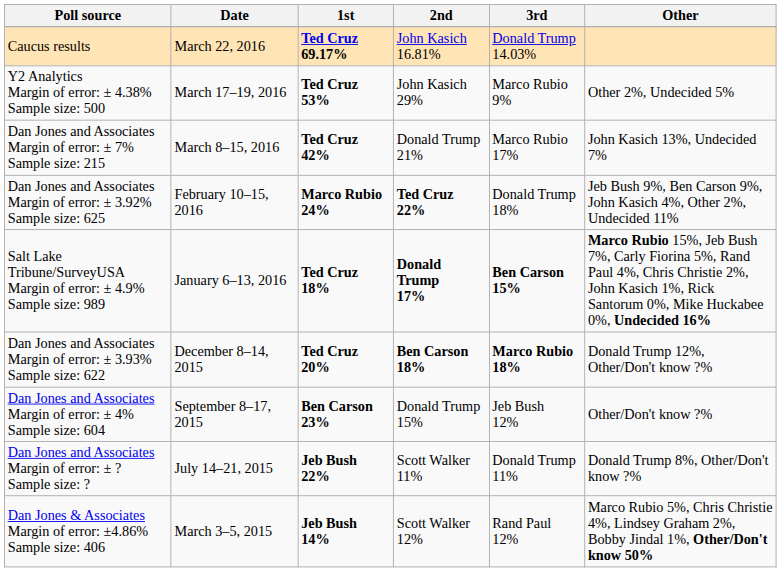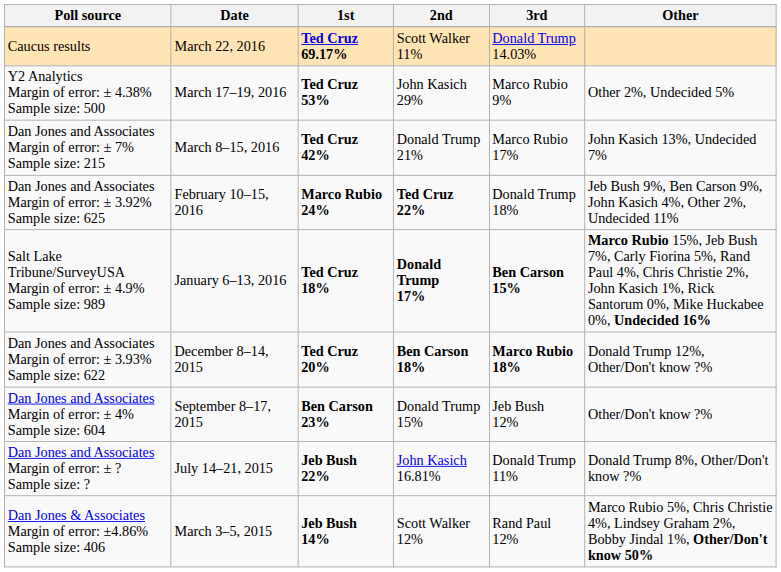(432, 46) John Kasich 16.81% -> (433, 46) Scott Walker 11%
(433, 468) Scott Walker 11% -> (432, 468) John Kasich 16.81%
